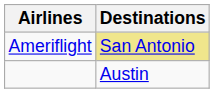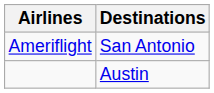(147, 46) khaki background -> (147, 46) no background
